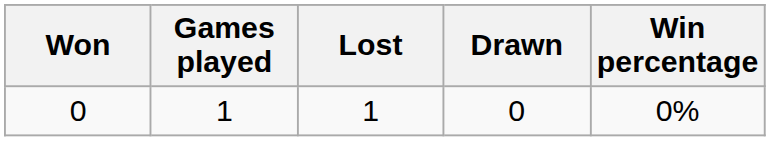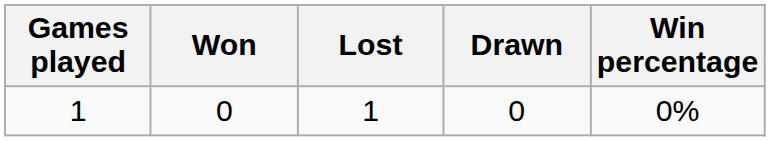columns swapped: (224, 45) <-> (78, 45)
